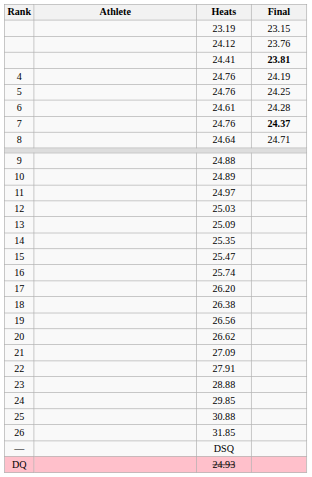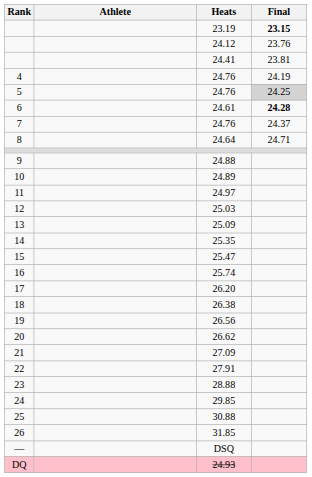(279, 28) normal -> (279, 28) bold
(279, 60) bold -> (279, 60) normal
(279, 92) no background -> (279, 92) lightgrey background
(279, 108) normal -> (279, 108) bold
(279, 124) bold -> (279, 124) normal
